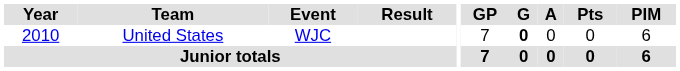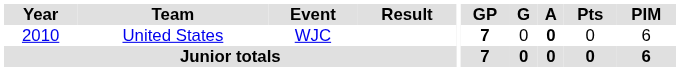(485, 35) normal -> (485, 35) bold
(524, 35) bold -> (524, 35) normal
(551, 35) normal -> (551, 35) bold
